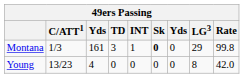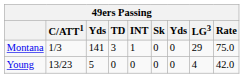(96, 48) 161 -> (96, 48) 141
(156, 48) bold -> (156, 48) normal
(225, 48) 99.8 -> (225, 48) 75.0
(91, 65) 4 -> (91, 65) 5
(194, 65) 8 -> (194, 65) 4
